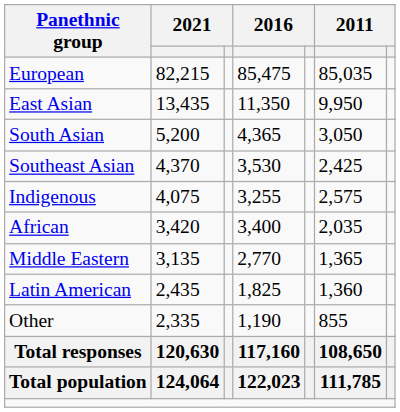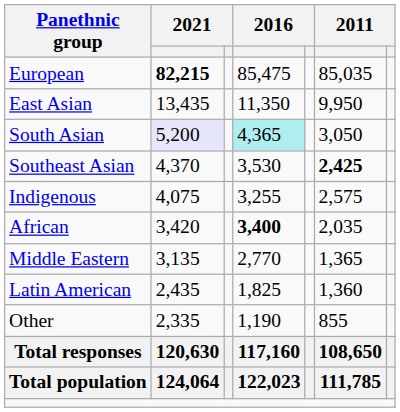(183, 72) normal -> (183, 72) bold
(178, 134) no background -> (178, 134) lavender background
(259, 134) no background -> (259, 134) paleturquoise background
(341, 165) normal -> (341, 165) bold
(259, 227) normal -> (259, 227) bold
